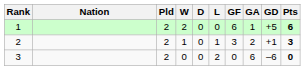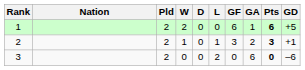columns swapped: (290, 12) <-> (271, 12)
